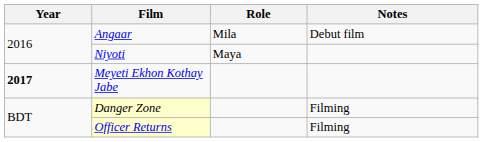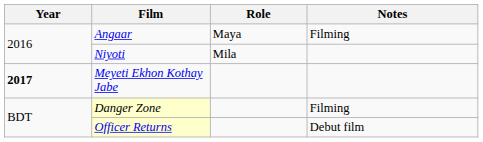(225, 34) Mila -> (227, 34) Maya
(337, 34) Debut film -> (330, 34) Filming
(227, 53) Maya -> (225, 53) Mila
(330, 127) Filming -> (337, 127) Debut film
